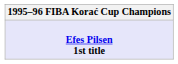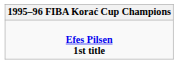(89, 45) lavender background -> (89, 45) no background
